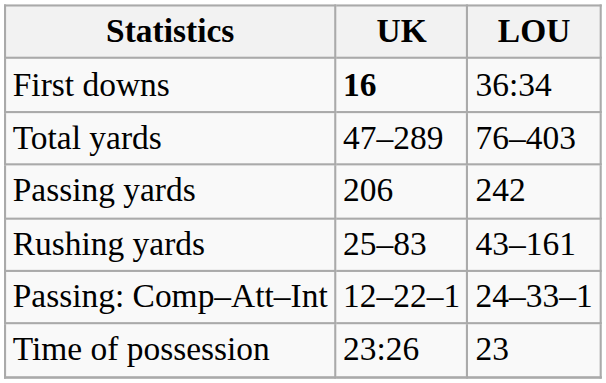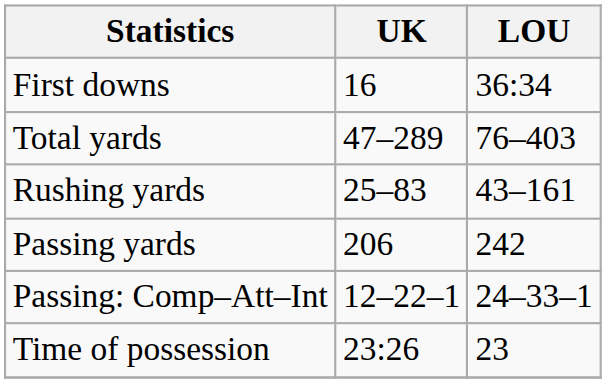(360, 84) bold -> (360, 84) normal
rows swapped: (109, 243) <-> (104, 190)
